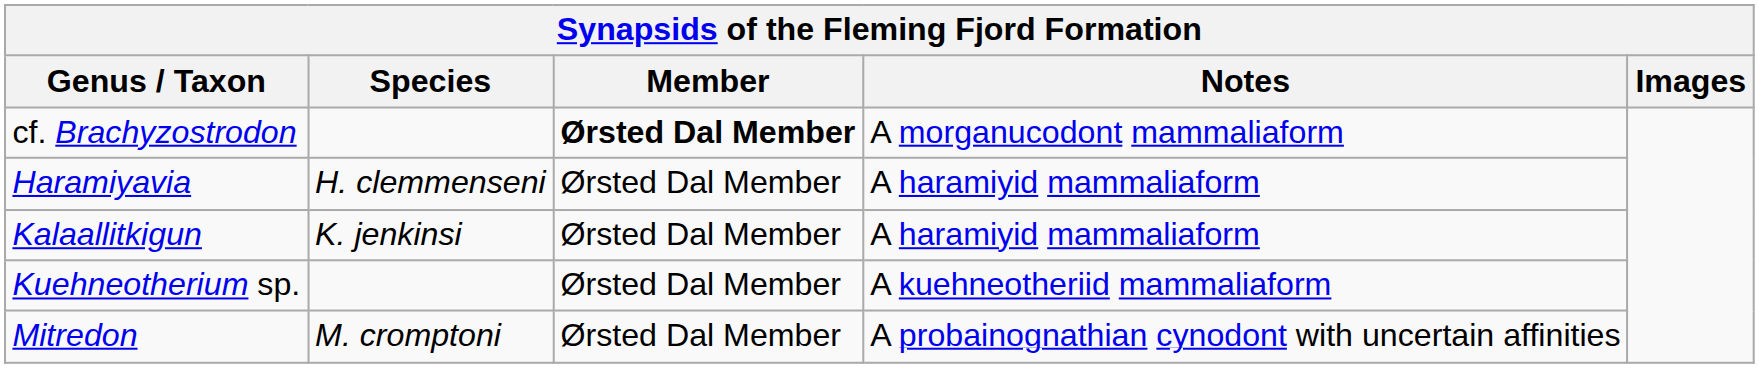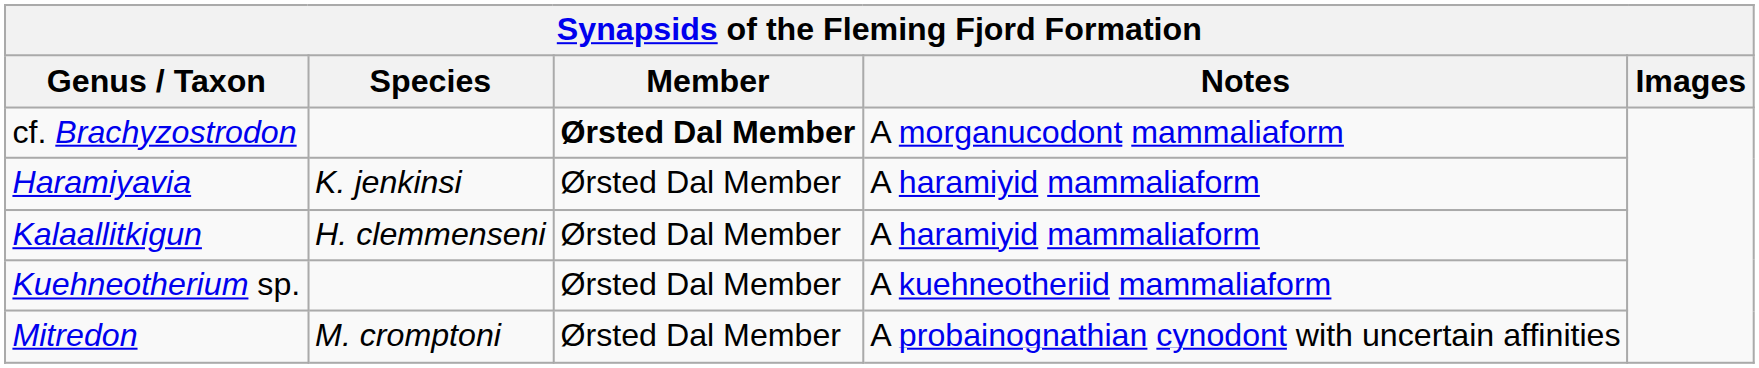(430, 183) H. clemmenseni -> (388, 183) K. jenkinsi
(388, 234) K. jenkinsi -> (430, 234) H. clemmenseni
